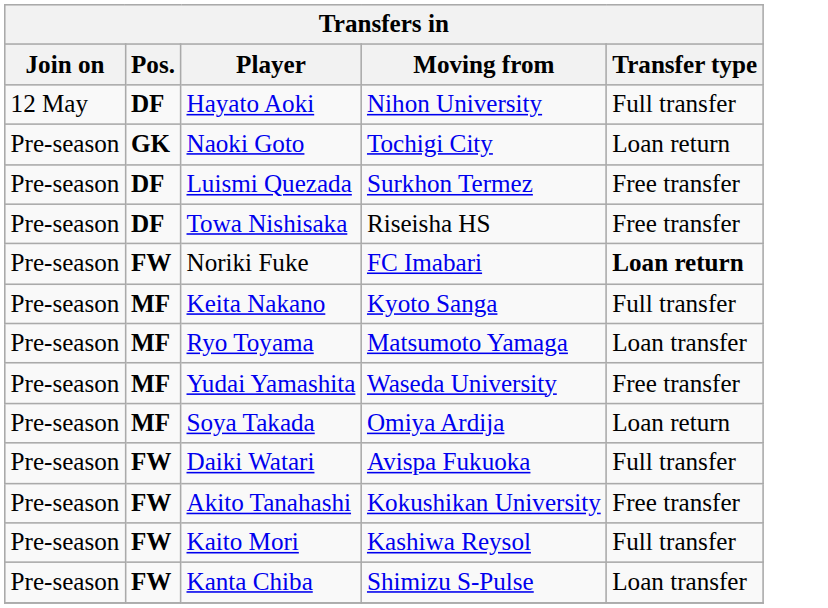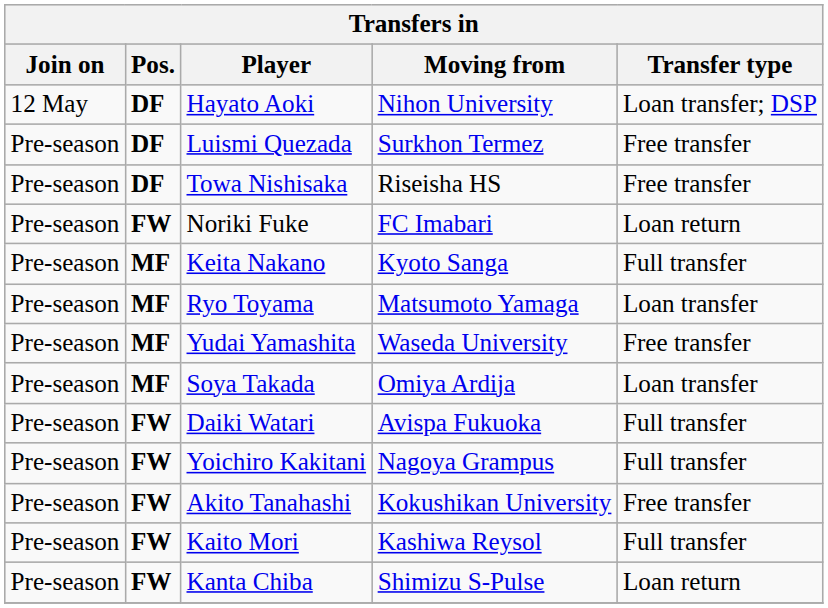(674, 104) Full transfer -> (720, 104) Loan transfer; DSP
- row: (245, 143)
(678, 263) bold -> (682, 223) normal
(671, 422) Loan return -> (690, 382) Loan transfer
+ row: (276, 462)
(680, 582) Loan transfer -> (682, 582) Loan return
